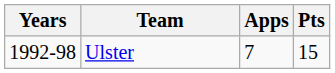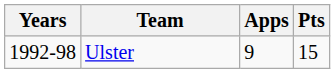(249, 52) 7 -> (249, 52) 9
